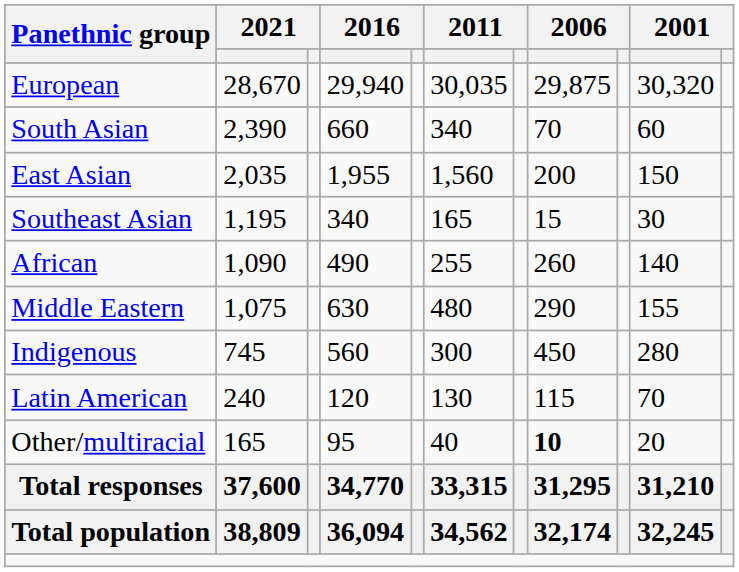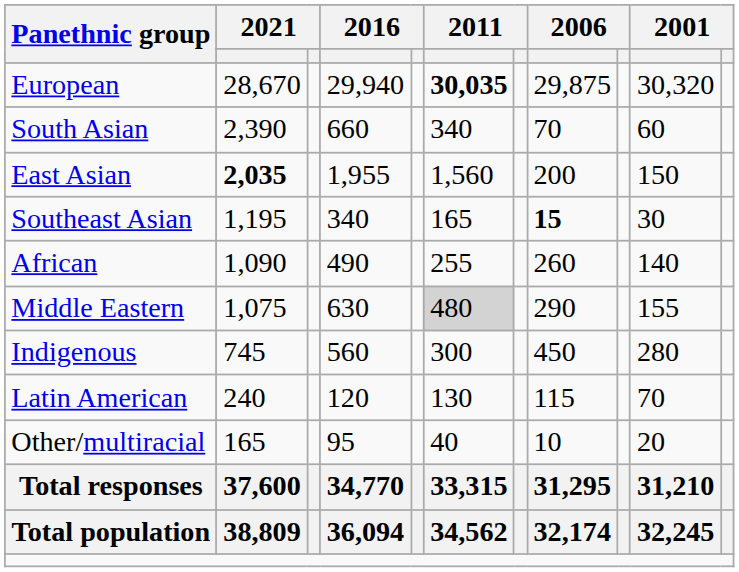(469, 84) normal -> (469, 84) bold
(255, 173) normal -> (255, 173) bold
(548, 218) normal -> (548, 218) bold
(451, 307) no background -> (451, 307) lightgrey background
(548, 441) bold -> (548, 441) normal
